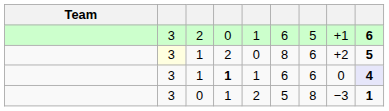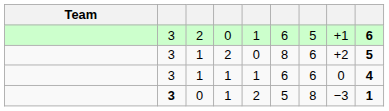(171, 55) lightyellow background -> (171, 55) no background
(228, 76) bold -> (228, 76) normal
(369, 76) lavender background -> (369, 76) no background
(171, 96) normal -> (171, 96) bold
